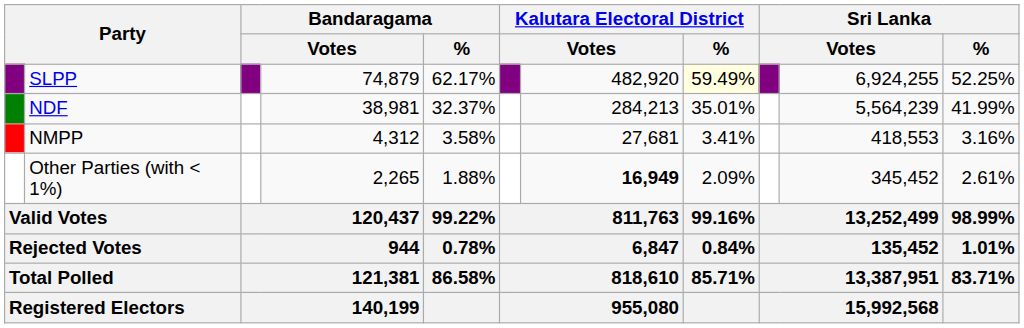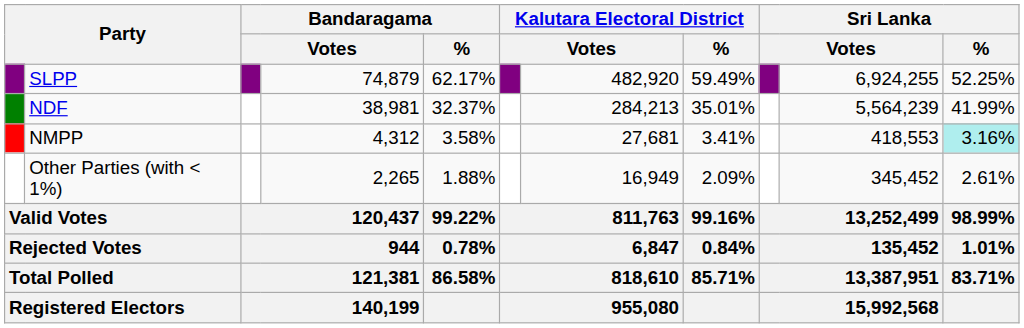(723, 78) lightyellow background -> (723, 78) no background
(988, 138) no background -> (988, 138) paleturquoise background
(650, 178) bold -> (650, 178) normal
